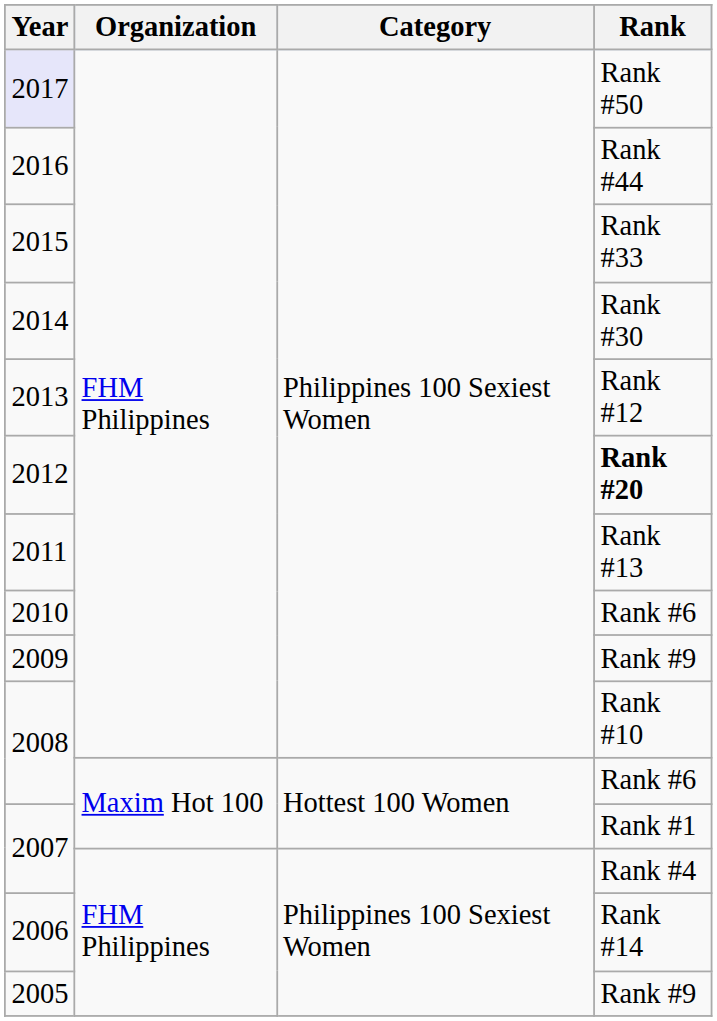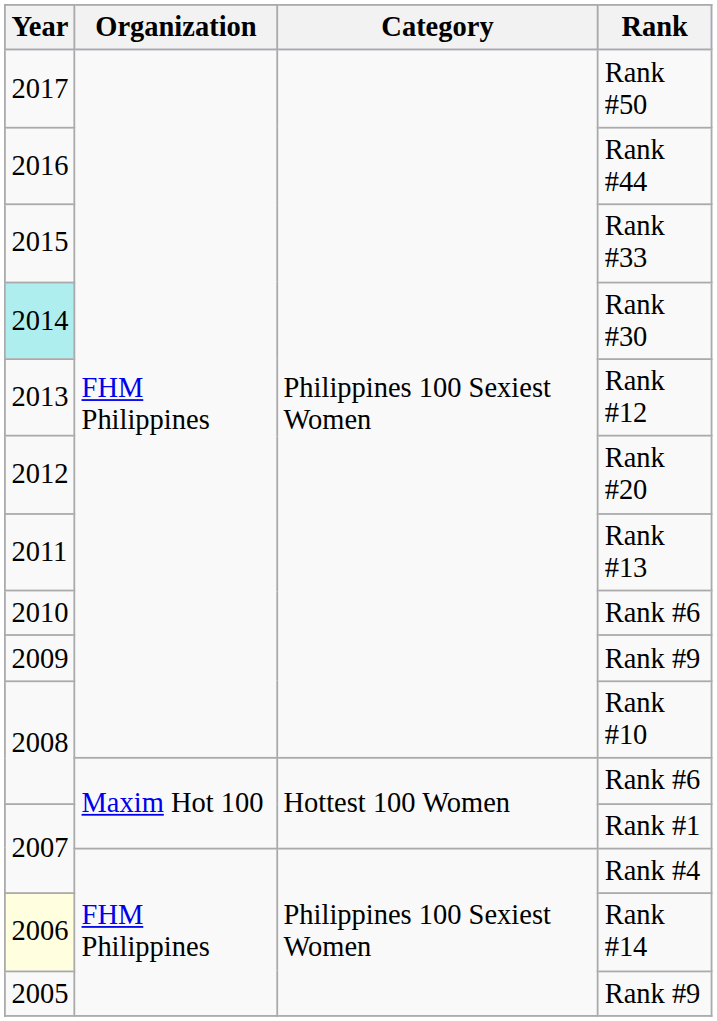(40, 88) lavender background -> (40, 88) no background
(40, 319) no background -> (40, 319) paleturquoise background
(634, 474) bold -> (635, 474) normal
(40, 931) no background -> (40, 931) lightyellow background
